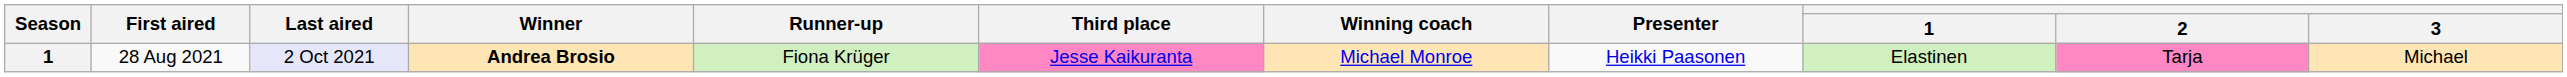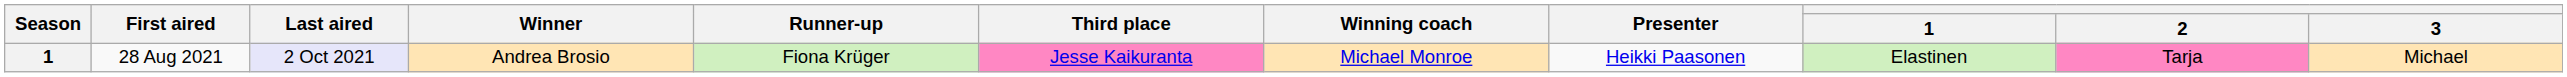(551, 58) bold -> (551, 58) normal
